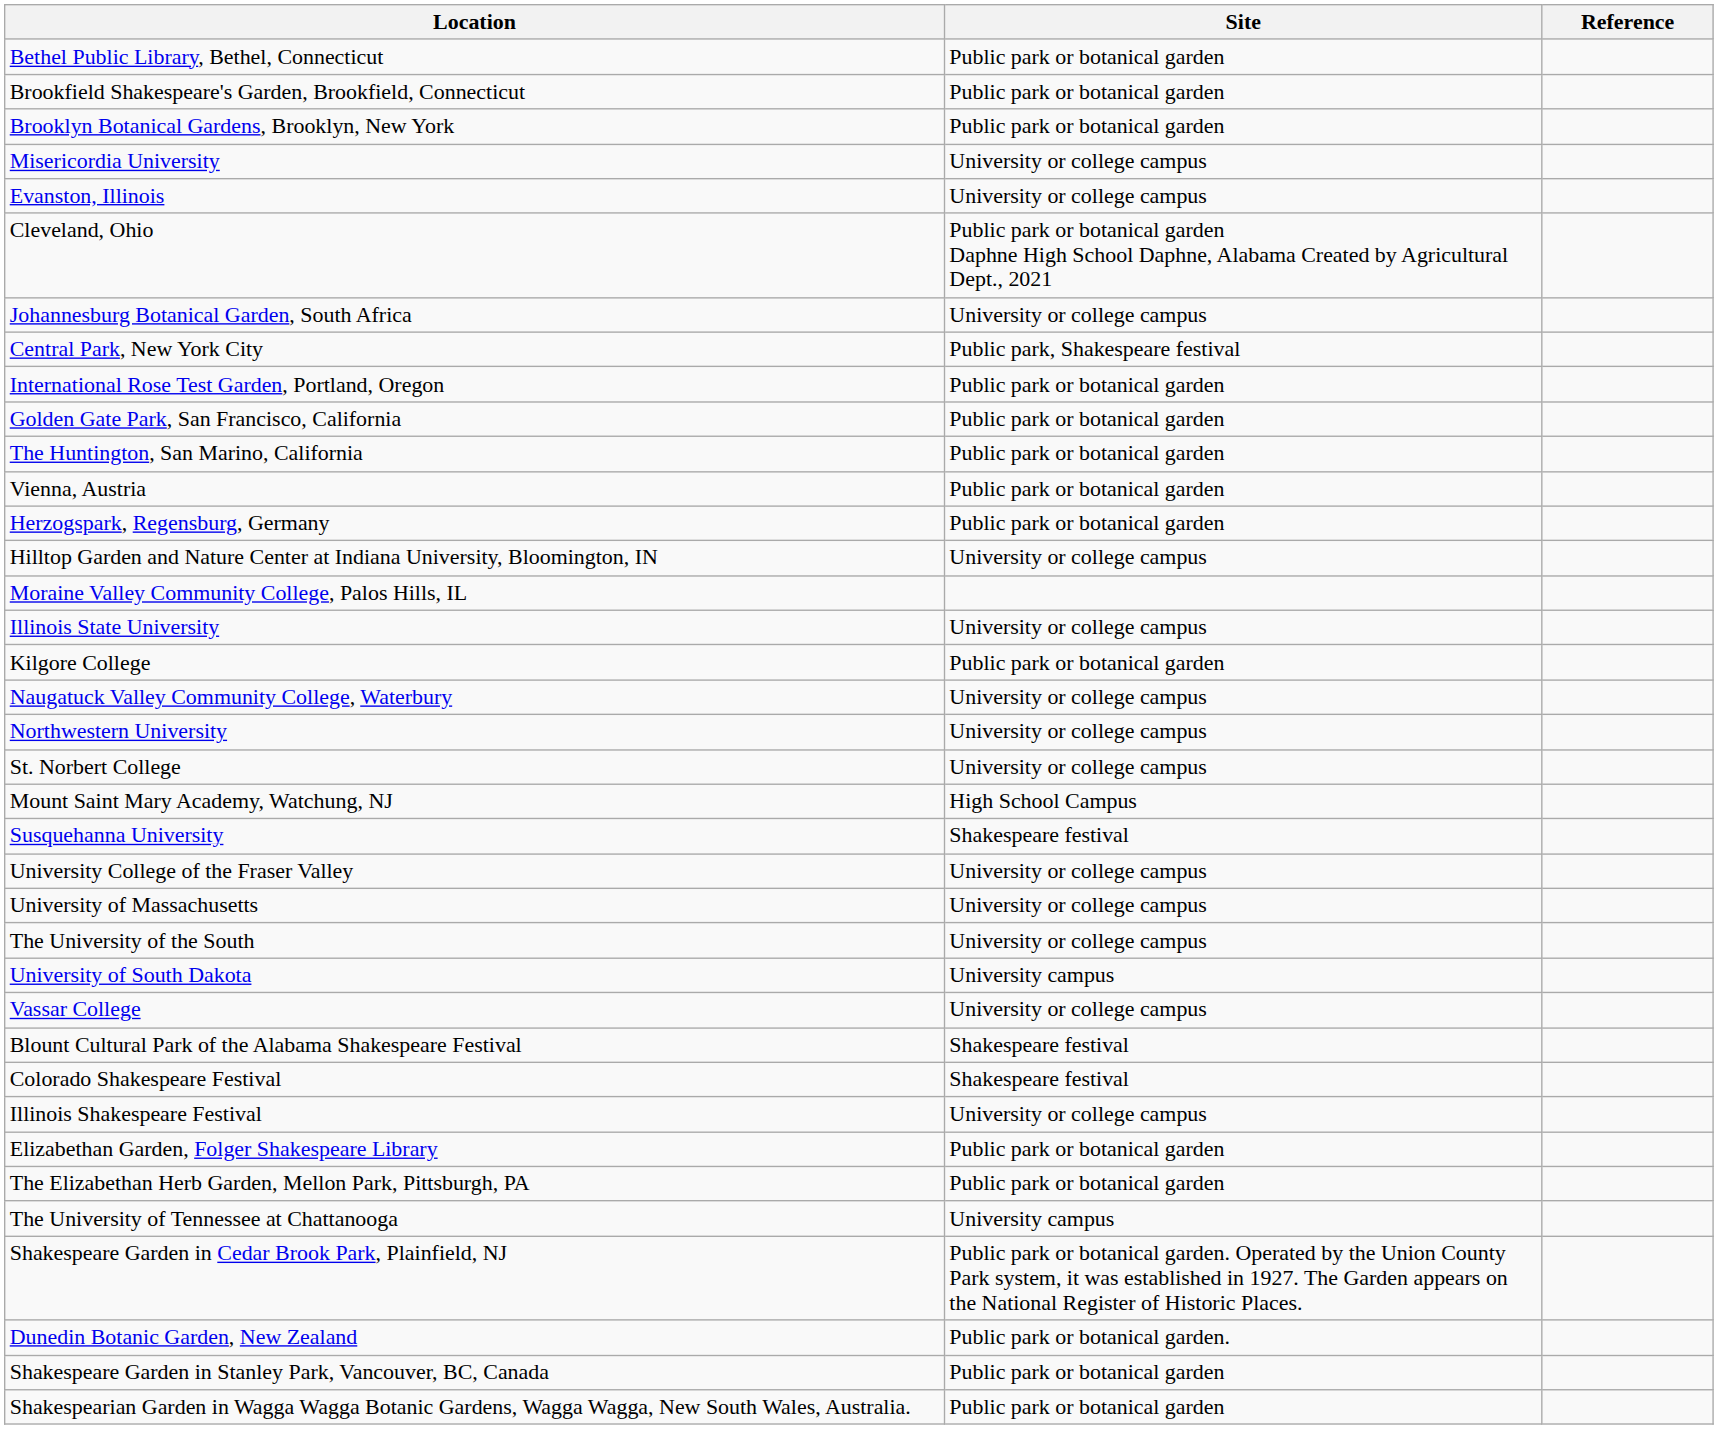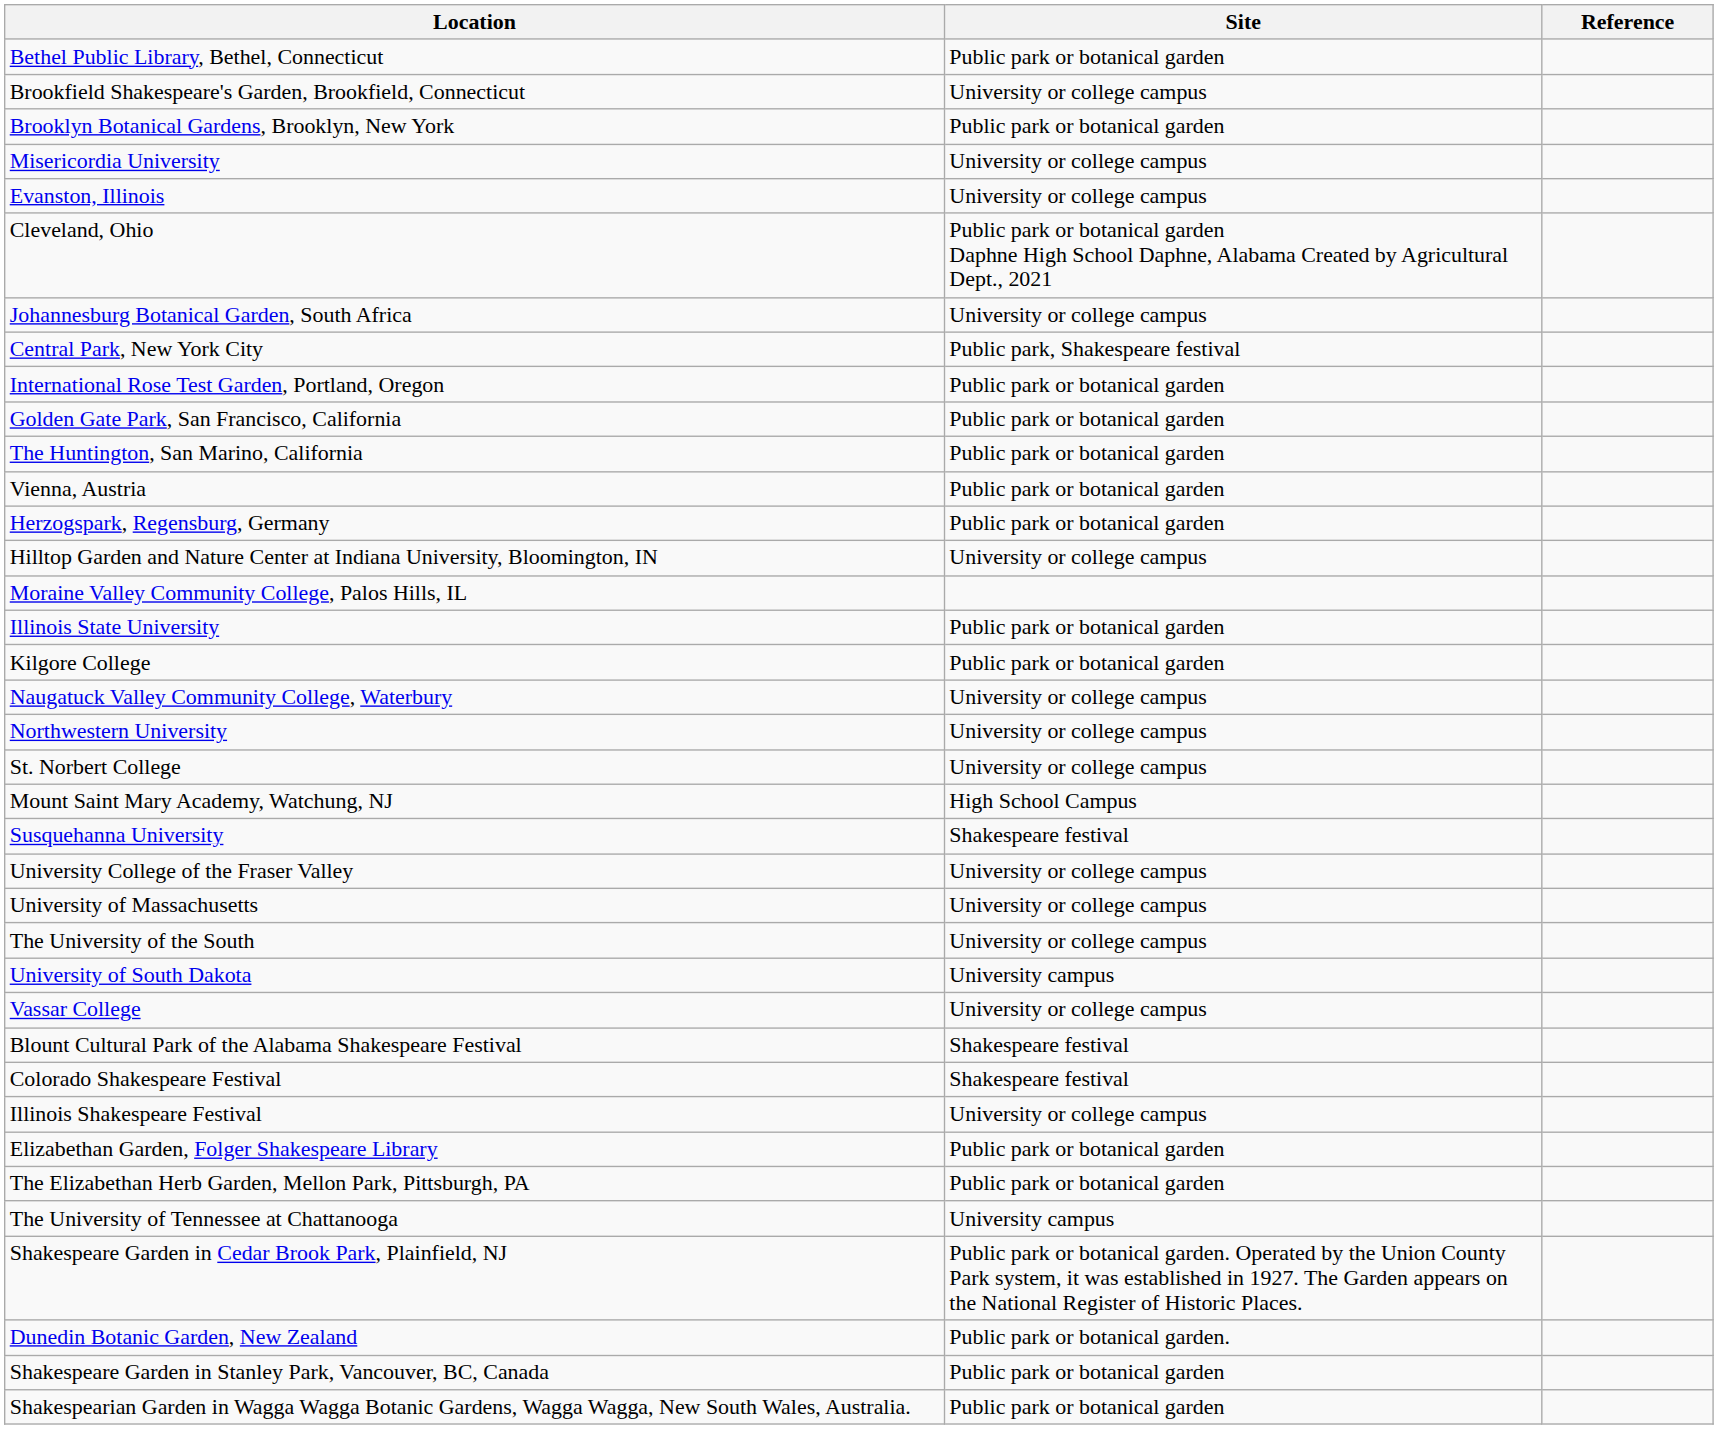(1087, 91) Public park or botanical garden -> (1078, 91) University or college campus
(1078, 627) University or college campus -> (1087, 627) Public park or botanical garden
